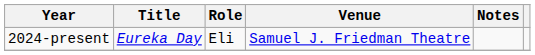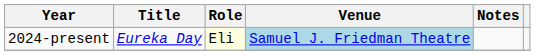(221, 39) no background -> (221, 39) lightyellow background
(360, 39) no background -> (360, 39) lightblue background
